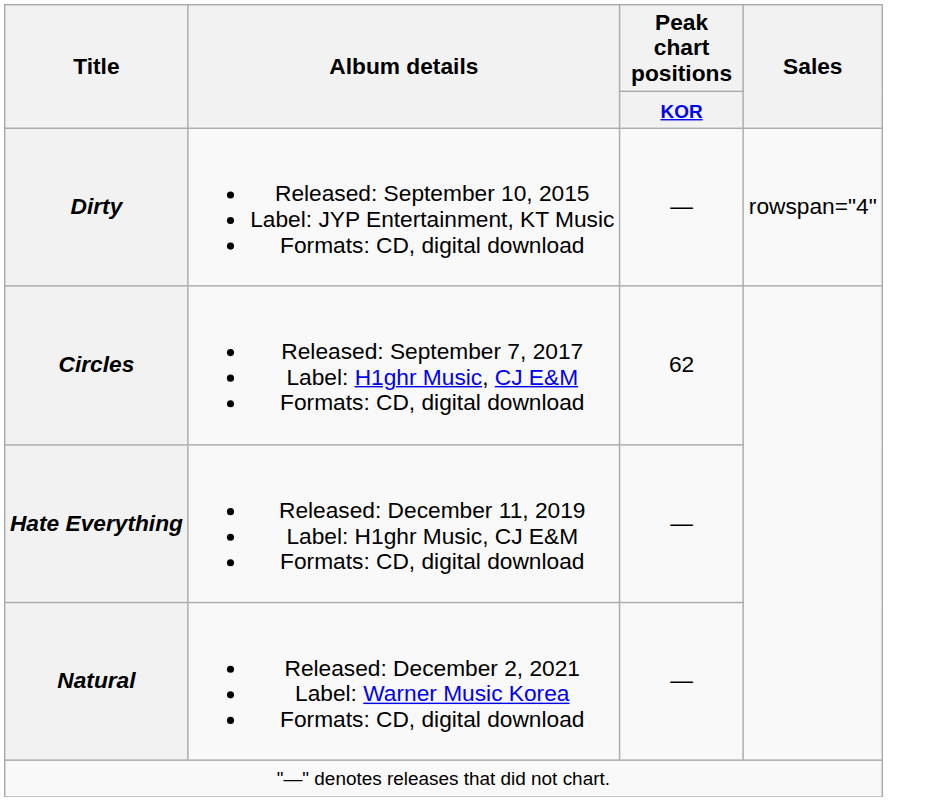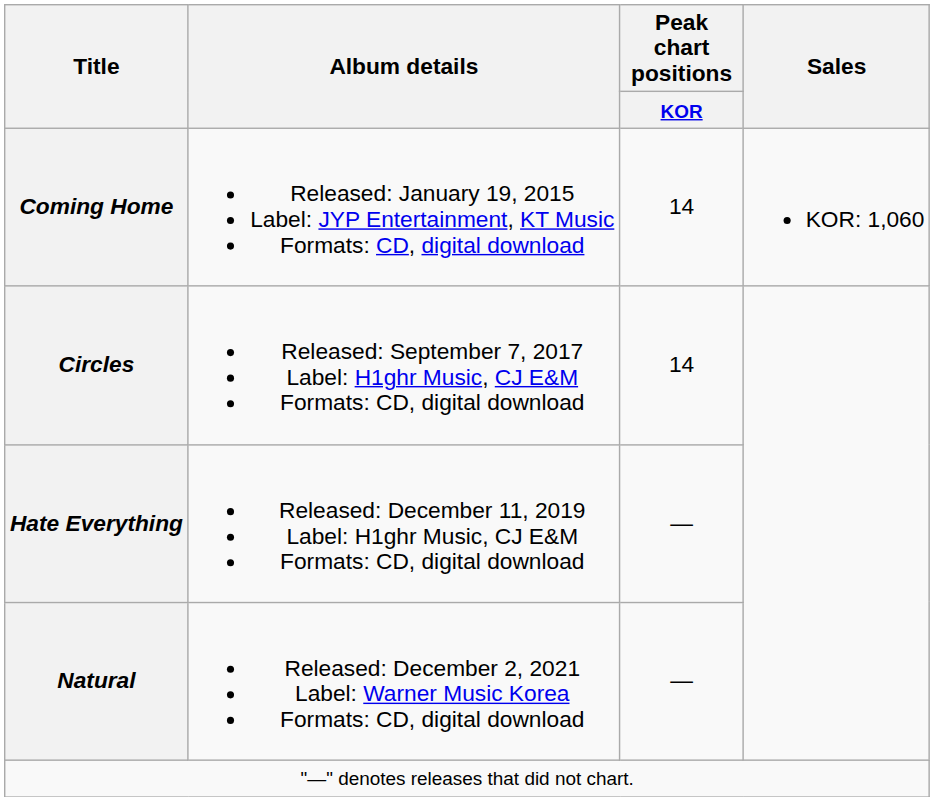+ row: (96, 206)
- row: (96, 206)
(682, 364) 62 -> (682, 364) 14
